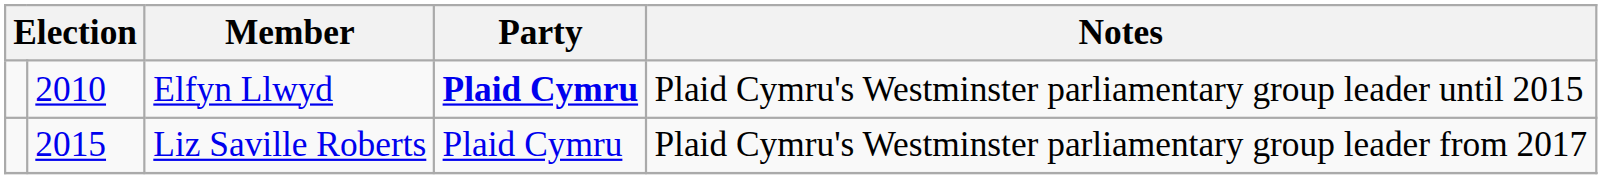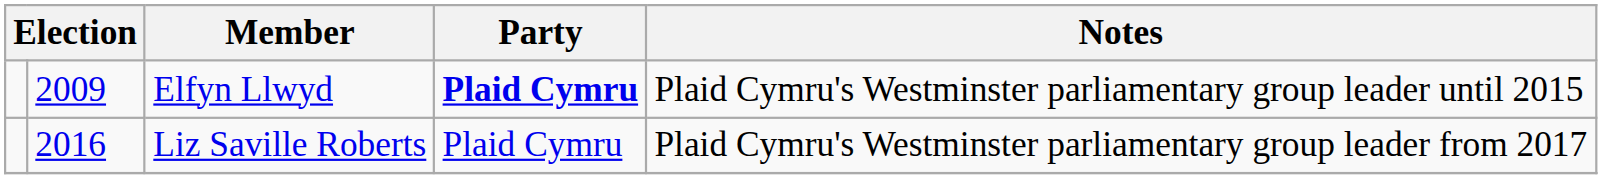(71, 88) 2010 -> (71, 88) 2009
(71, 144) 2015 -> (71, 144) 2016
